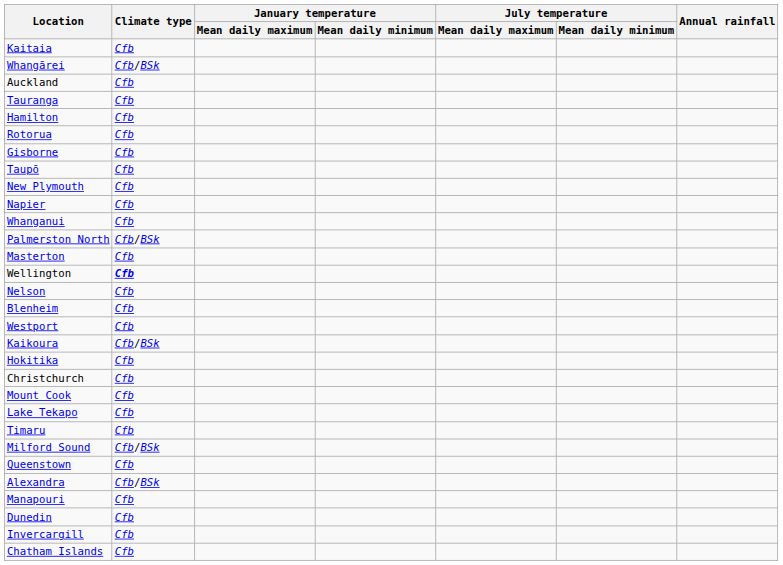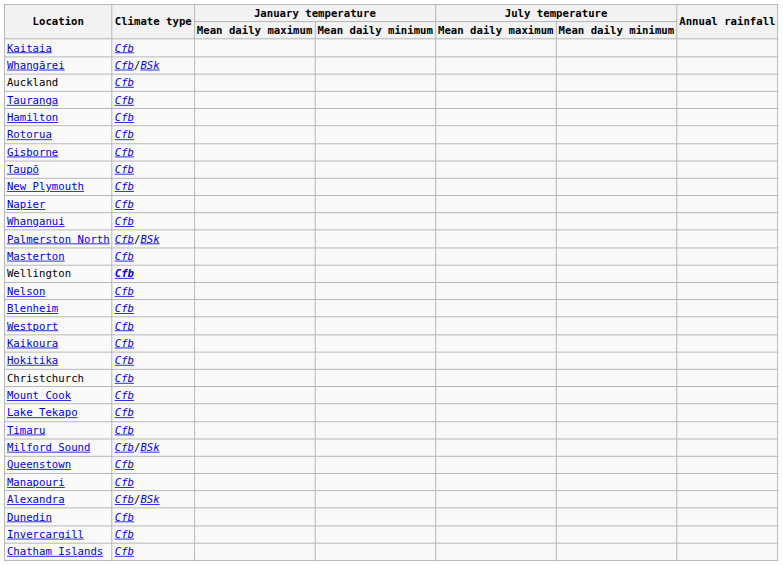(137, 343) Cfb/BSk -> (124, 343) Cfb
rows swapped: (36, 482) <-> (36, 500)
